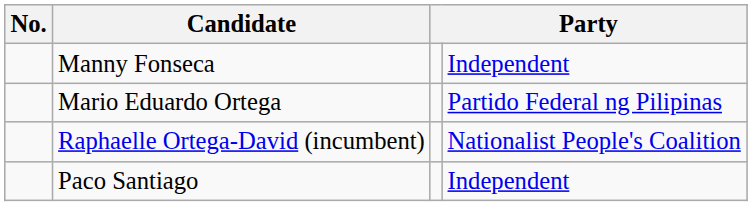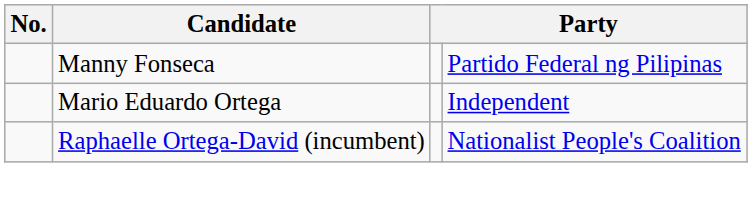(508, 63) Independent -> (585, 63) Partido Federal ng Pilipinas
(585, 102) Partido Federal ng Pilipinas -> (508, 102) Independent
- row: (128, 180)
